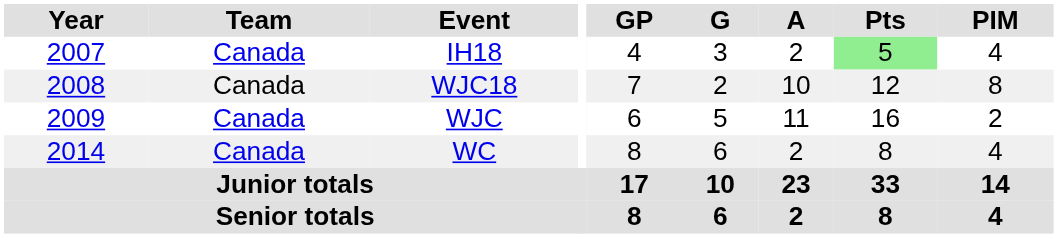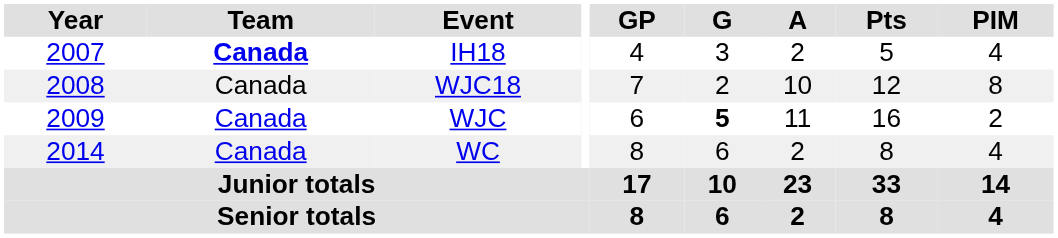(259, 52) normal -> (261, 52) bold
(885, 52) lightgreen background -> (886, 52) no background
(720, 118) normal -> (722, 118) bold
